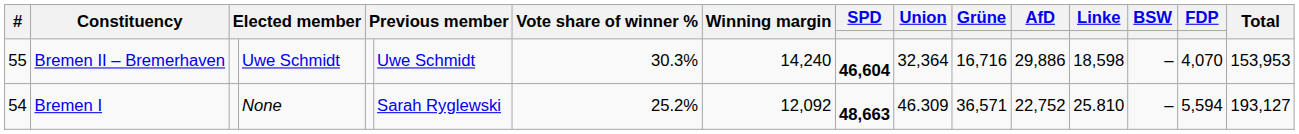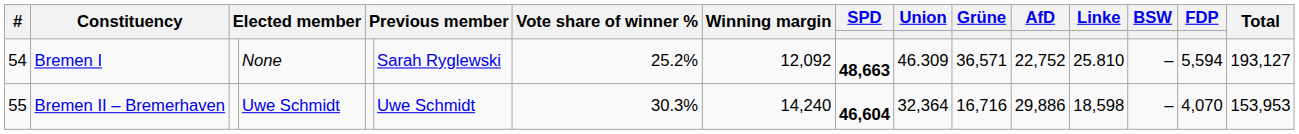rows swapped: (68, 106) <-> (130, 61)
